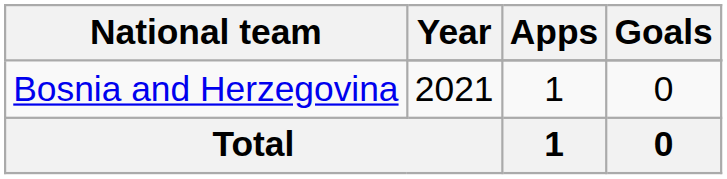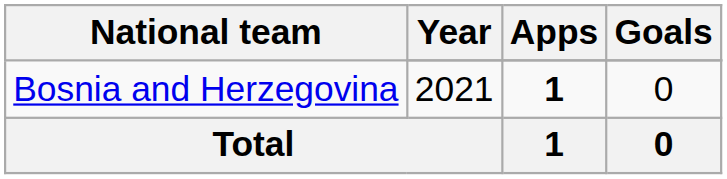(554, 88) normal -> (554, 88) bold
